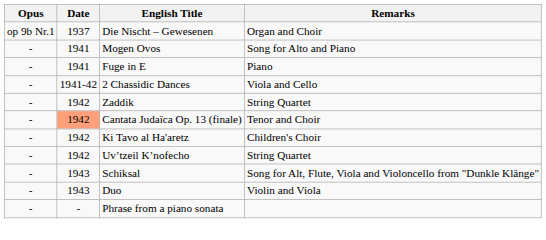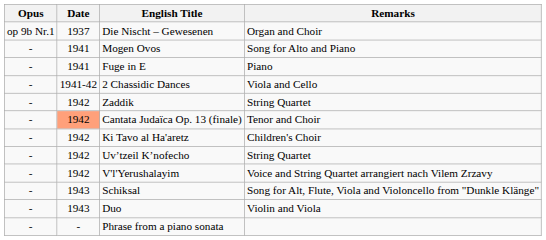+ row: (141, 173)
